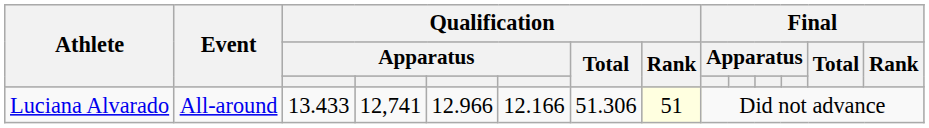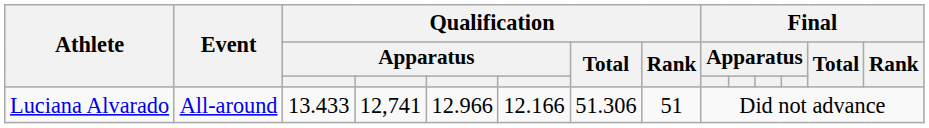(672, 104) lightyellow background -> (672, 104) no background
